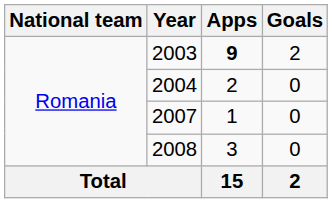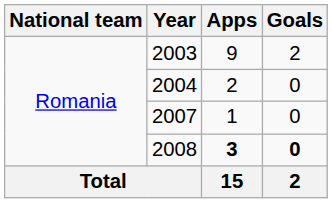(232, 52) bold -> (232, 52) normal
(232, 149) normal -> (232, 149) bold
(295, 149) normal -> (295, 149) bold
